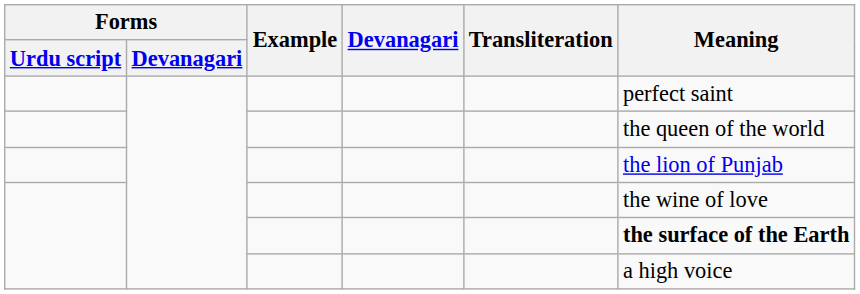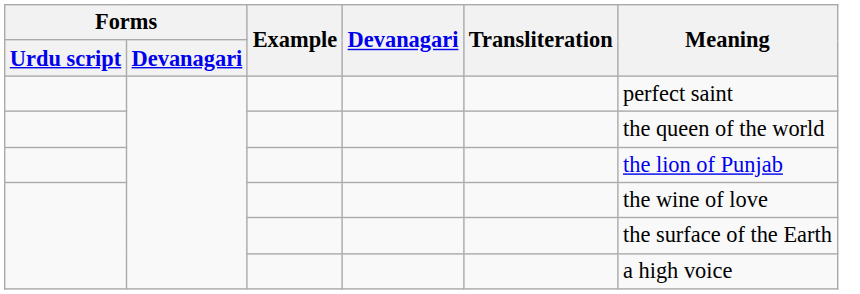(736, 235) bold -> (727, 235) normal
